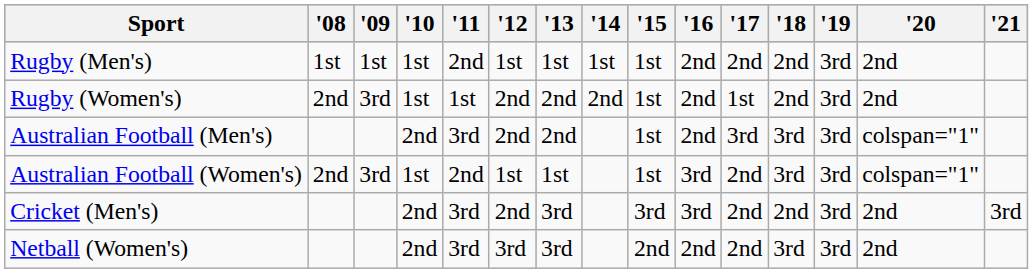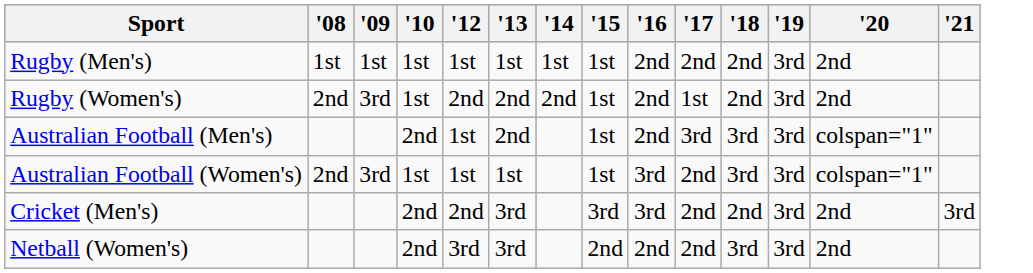- column: (466, 23)
(512, 135) 2nd -> (462, 135) 1st
